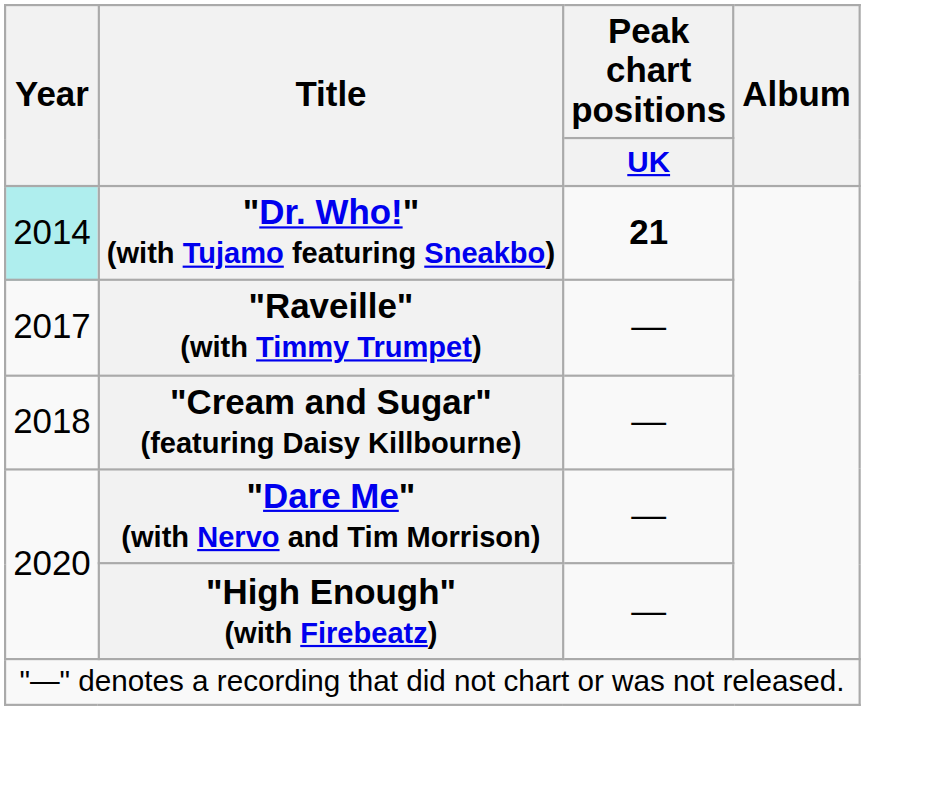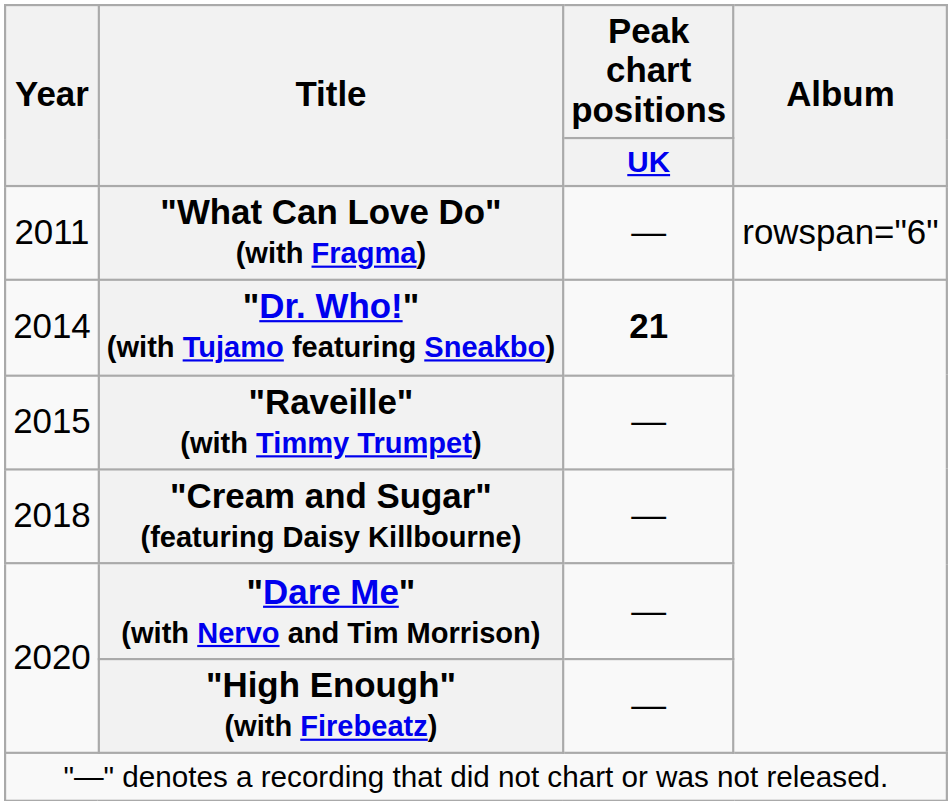+ row: (331, 232)
(52, 232) paleturquoise background -> (52, 326) no background
(52, 326) 2017 -> (52, 421) 2015
